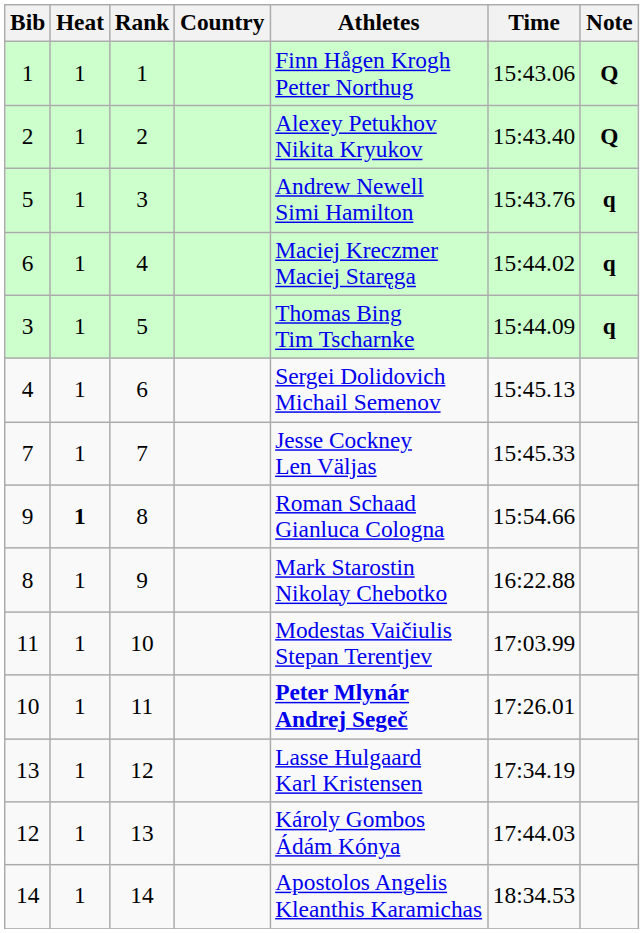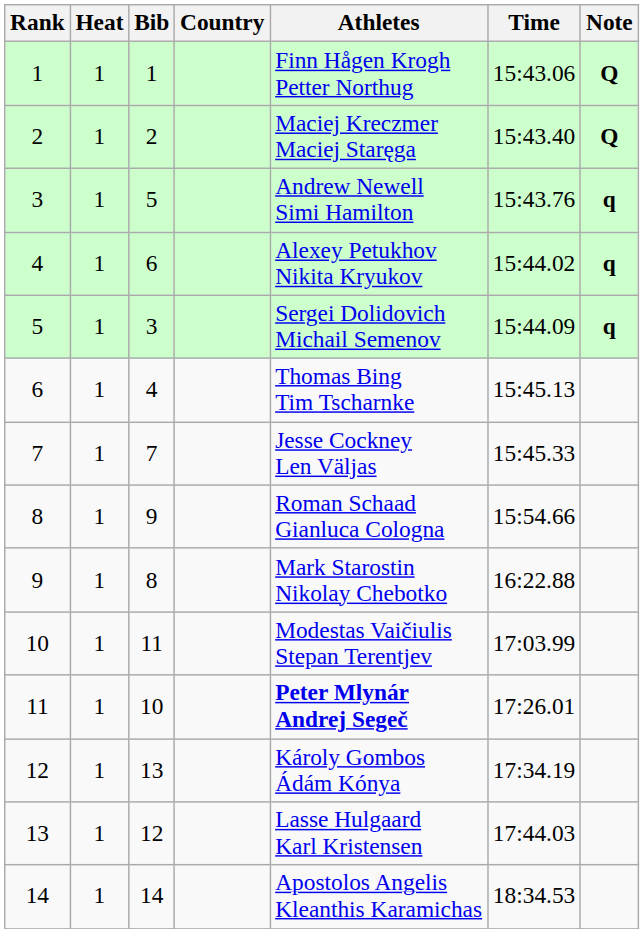columns swapped: (142, 23) <-> (28, 23)
(356, 136) Alexey Petukhov Nikita Kryukov -> (357, 136) Maciej Kreczmer Maciej Staręga
(357, 263) Maciej Kreczmer Maciej Staręga -> (356, 263) Alexey Petukhov Nikita Kryukov
(345, 326) Thomas Bing Tim Tscharnke -> (360, 326) Sergei Dolidovich Michail Semenov
(360, 389) Sergei Dolidovich Michail Semenov -> (345, 389) Thomas Bing Tim Tscharnke
(80, 516) bold -> (99, 516) normal
(349, 769) Lasse Hulgaard Karl Kristensen -> (350, 769) Károly Gombos Ádám Kónya
(350, 833) Károly Gombos Ádám Kónya -> (349, 833) Lasse Hulgaard Karl Kristensen
